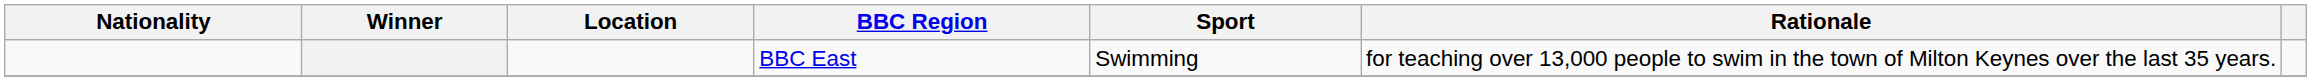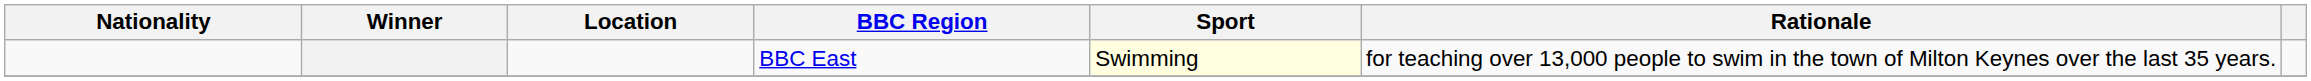(1147, 57) no background -> (1147, 57) lightyellow background
